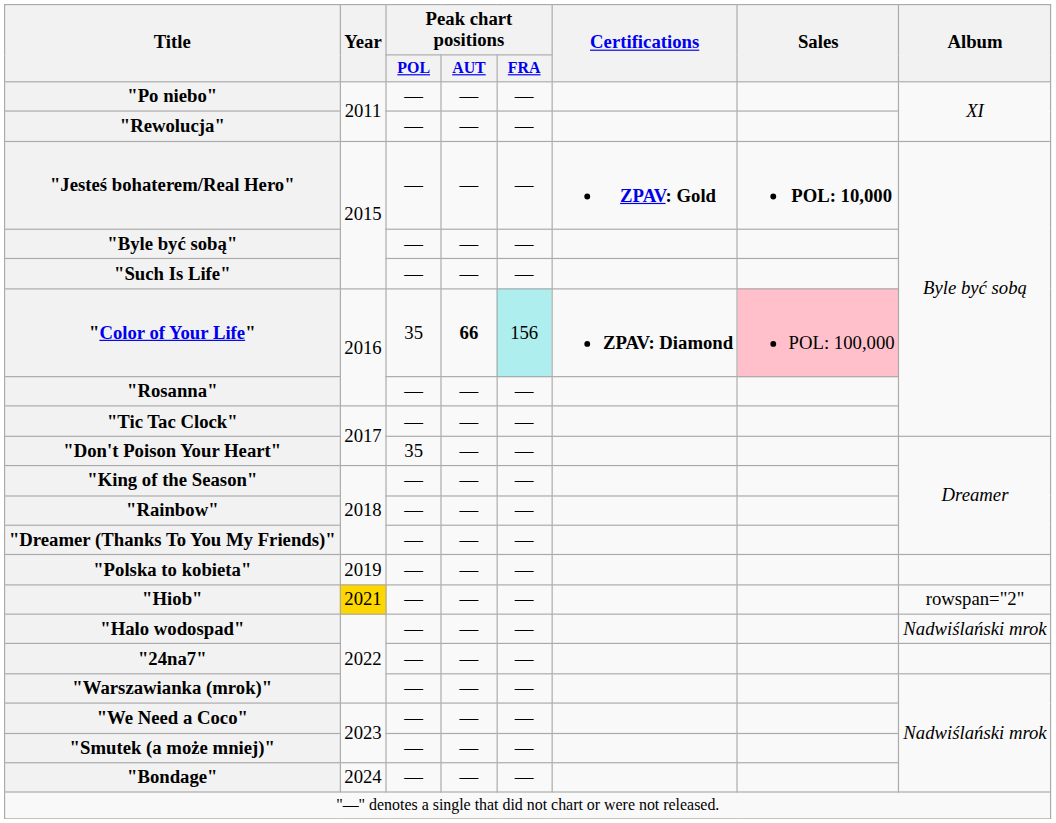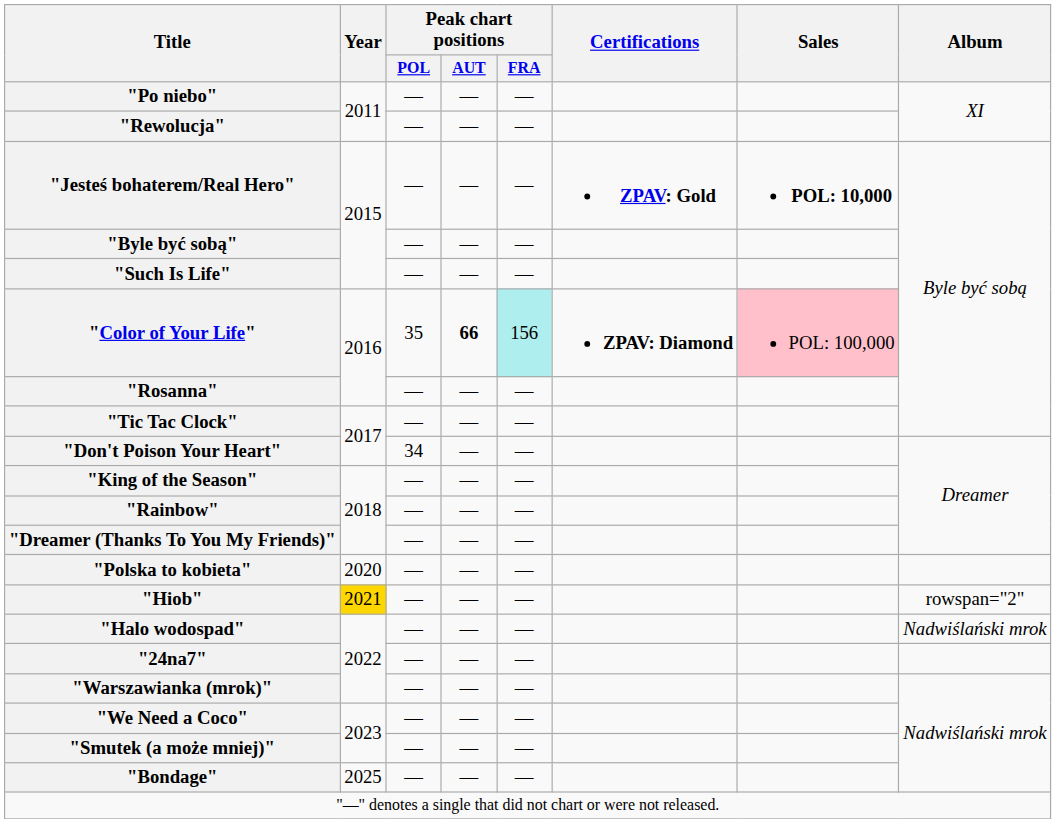(414, 450) 35 -> (414, 450) 34
(363, 569) 2019 -> (363, 569) 2020
(363, 777) 2024 -> (363, 777) 2025
